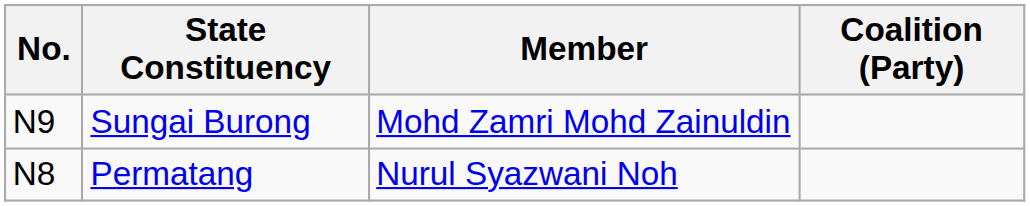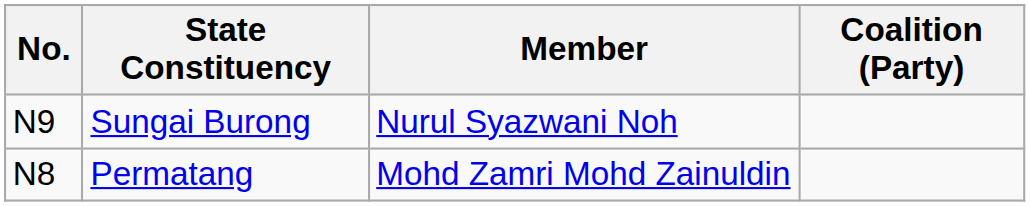(583, 121) Mohd Zamri Mohd Zainuldin -> (527, 121) Nurul Syazwani Noh
(527, 173) Nurul Syazwani Noh -> (583, 173) Mohd Zamri Mohd Zainuldin
